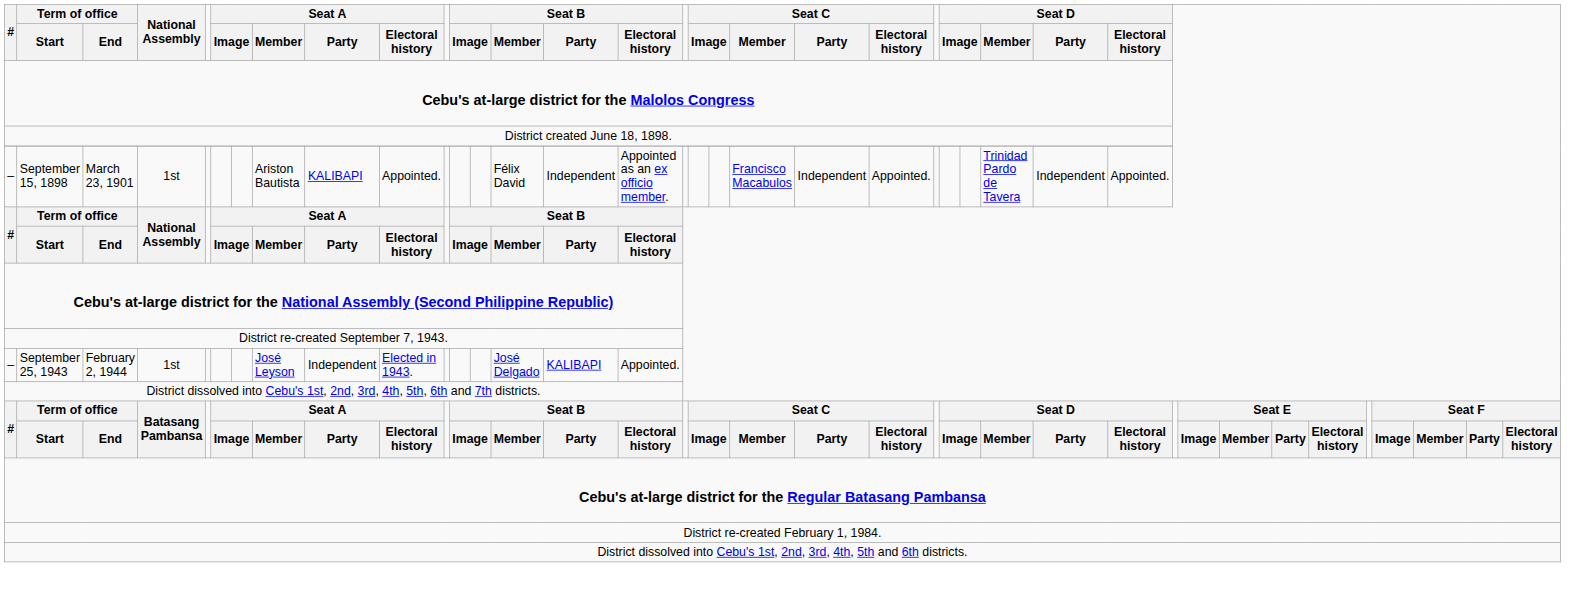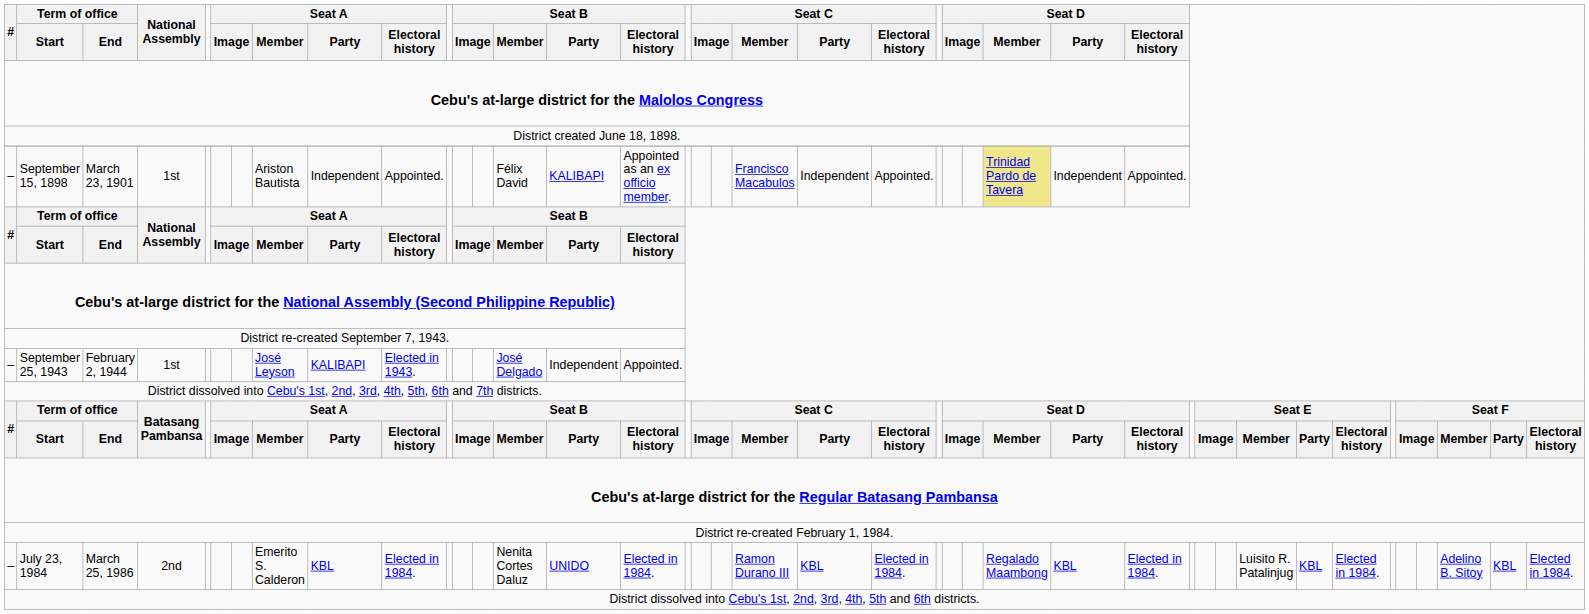(335, 176) KALIBAPI -> (345, 176) Independent
(581, 176) Independent -> (577, 176) KALIBAPI
(1005, 176) no background -> (1011, 176) khaki background
(342, 365) Independent -> (338, 365) KALIBAPI
(574, 365) KALIBAPI -> (584, 365) Independent
+ row: (41, 566)
